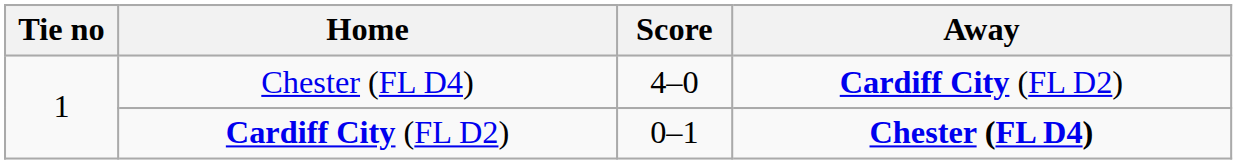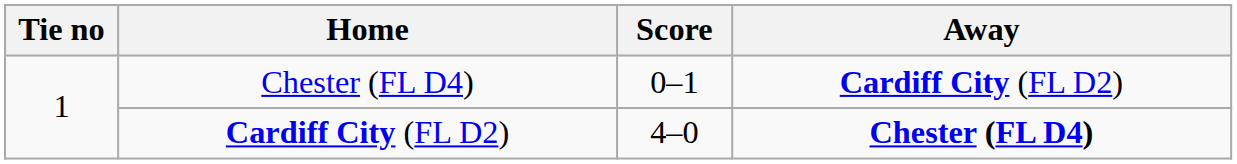(674, 81) 4–0 -> (674, 81) 0–1
(674, 132) 0–1 -> (674, 132) 4–0
